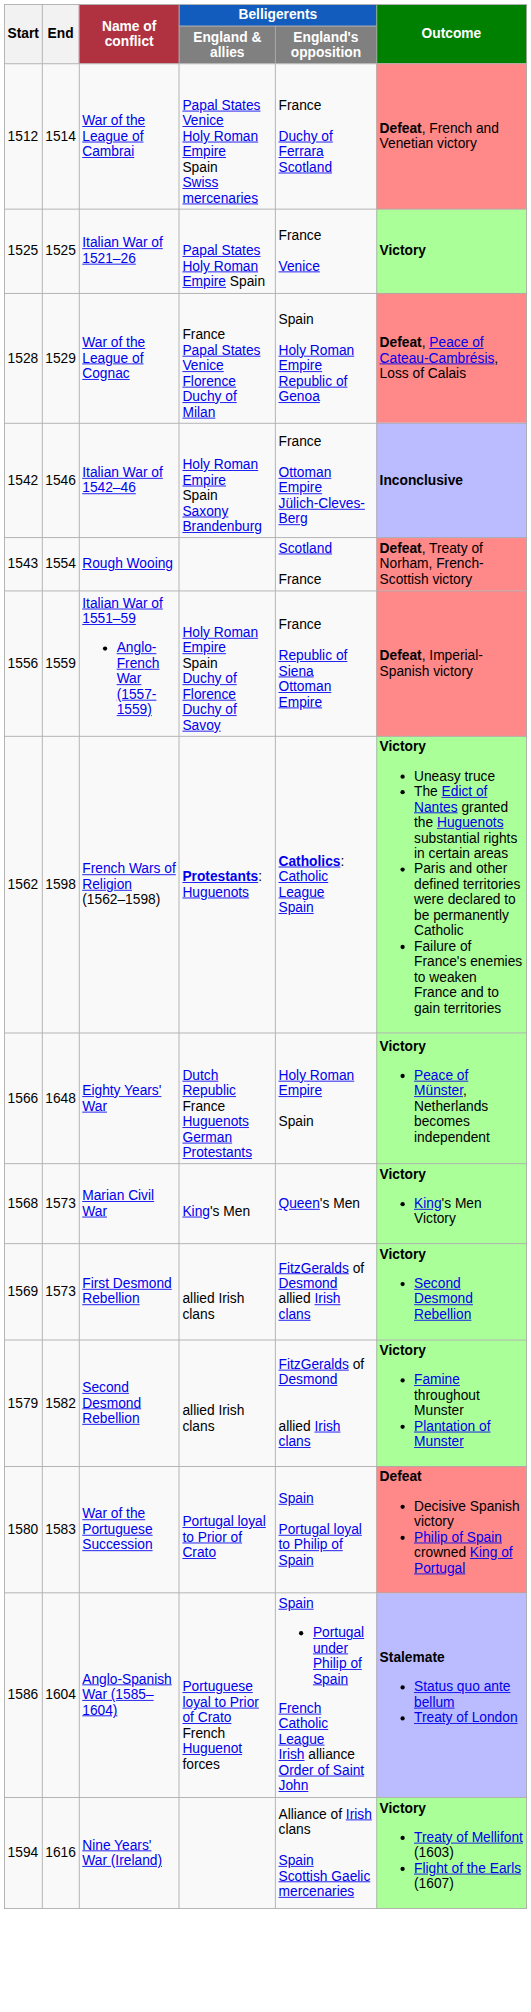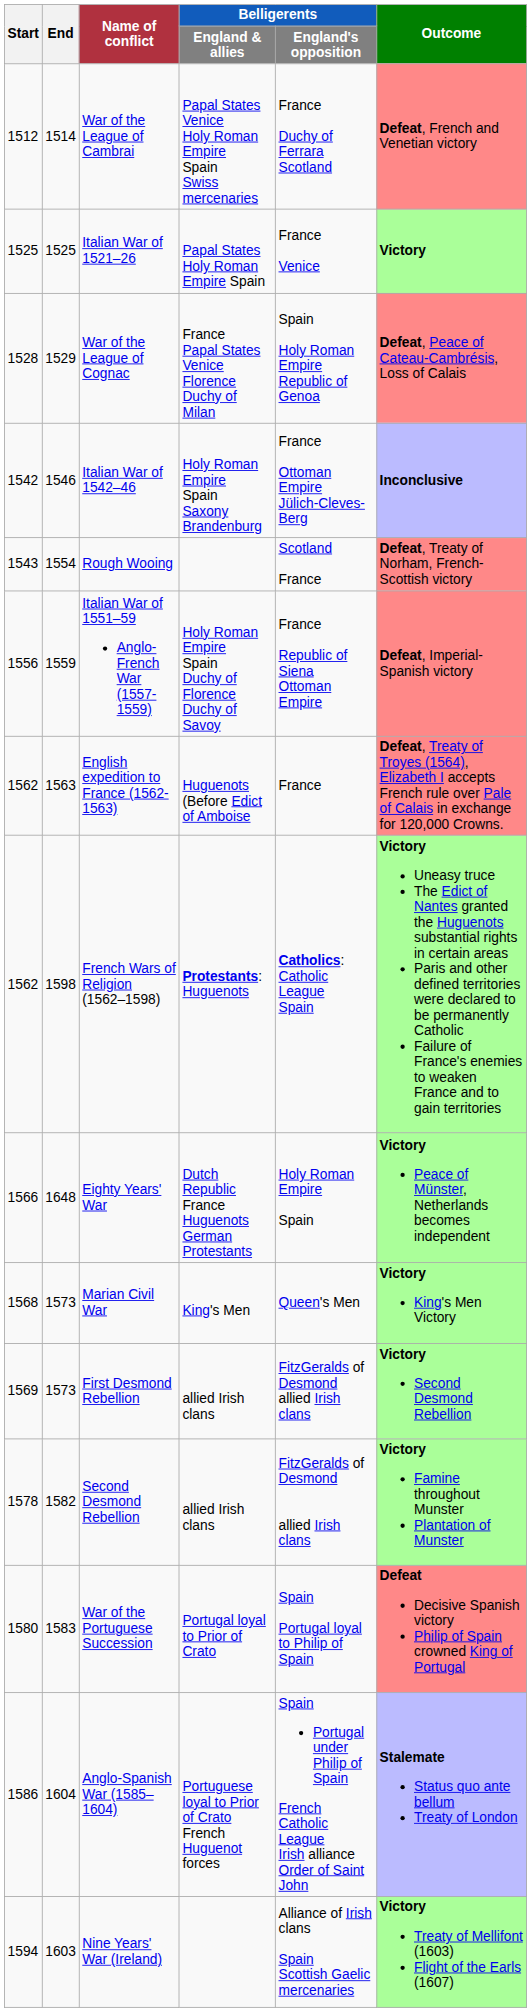+ row: (125, 785)
(23, 1403) 1579 -> (23, 1502) 1578
(61, 1852) 1616 -> (61, 1952) 1603
